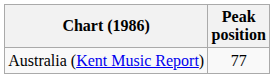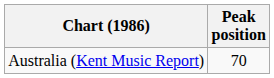(239, 60) 77 -> (239, 60) 70
